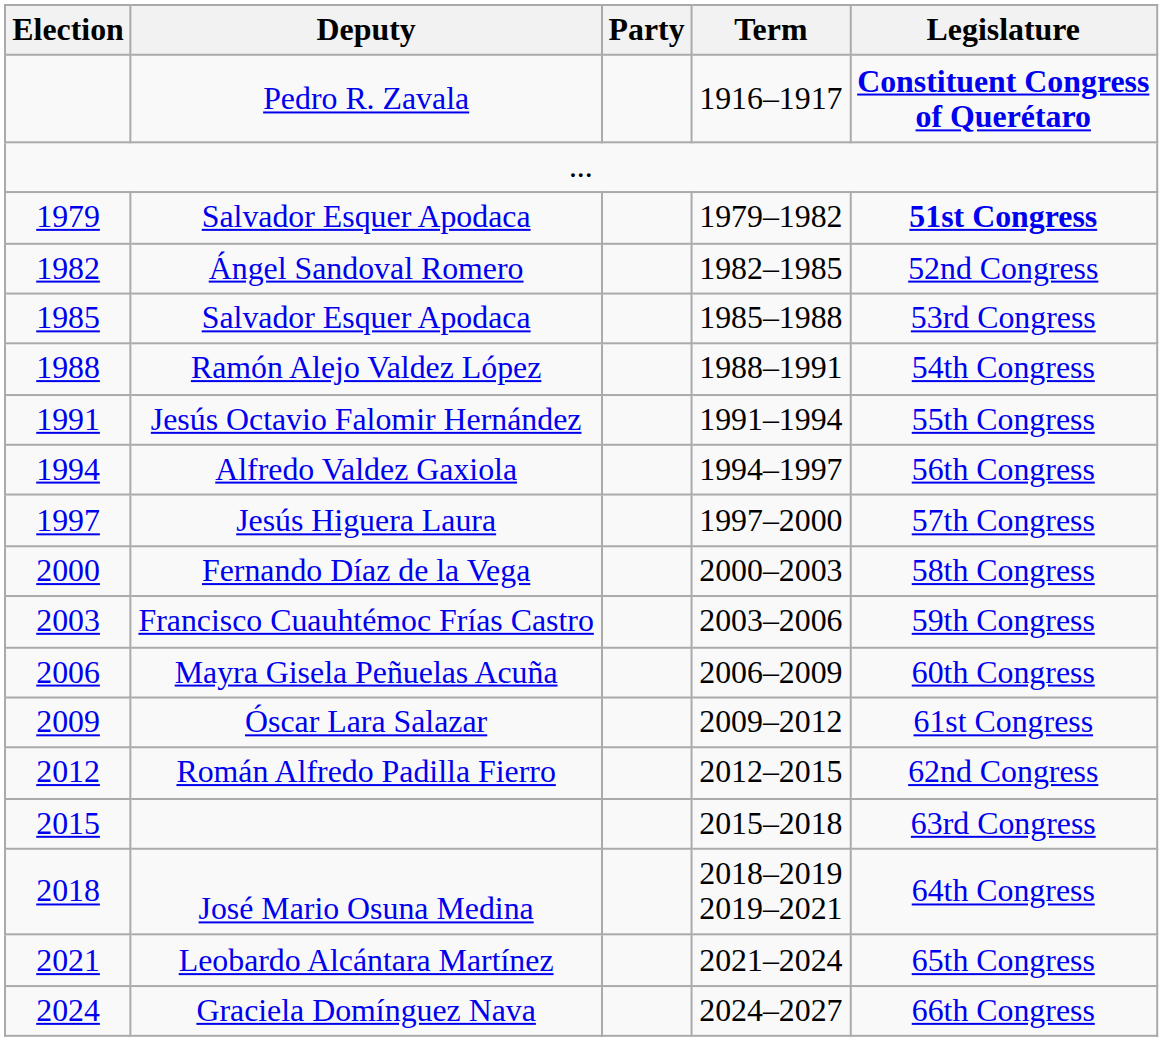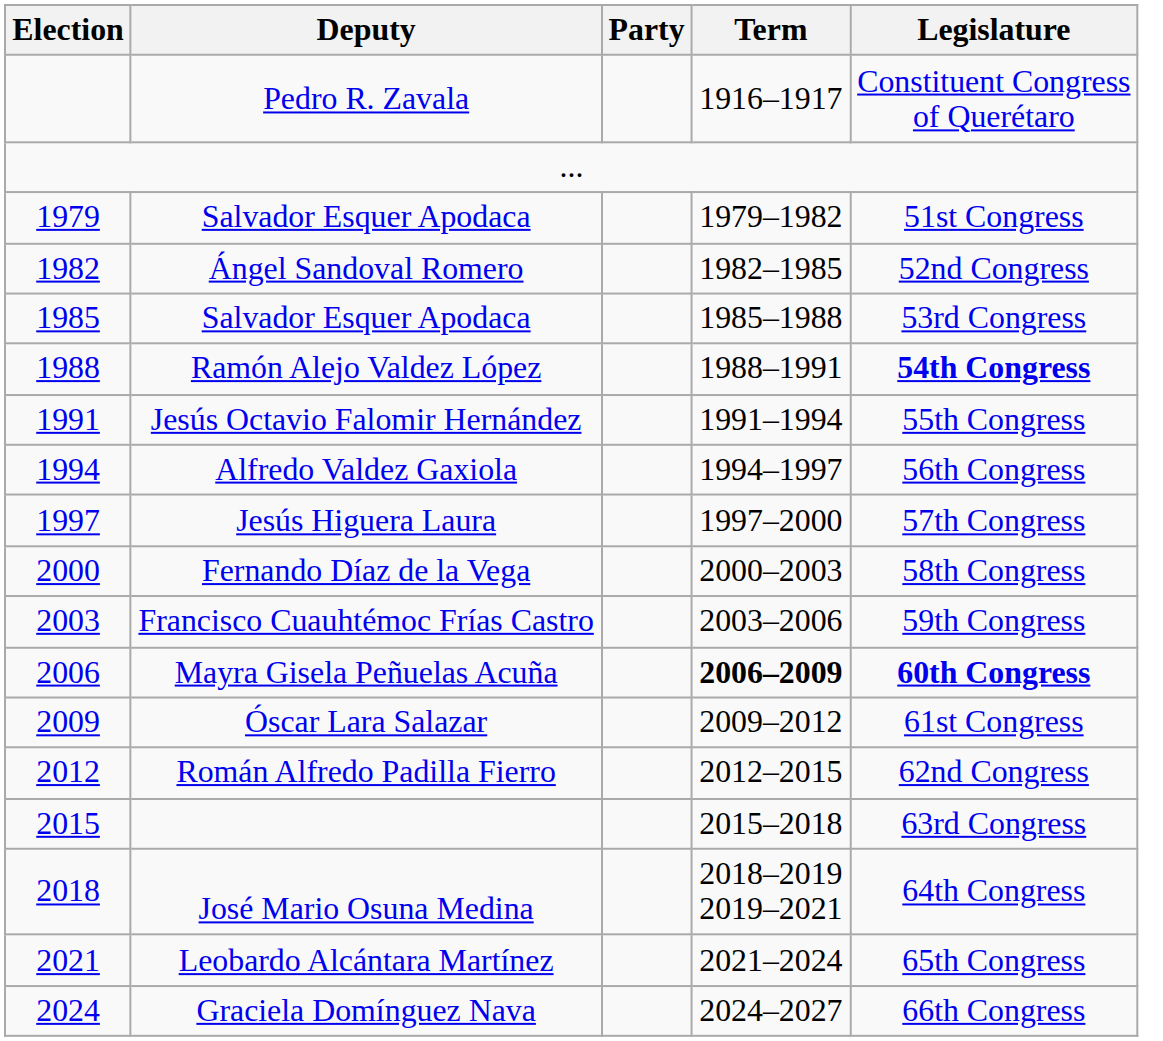(1003, 98) bold -> (994, 98) normal
(1003, 217) bold -> (994, 217) normal
(1003, 368) normal -> (994, 368) bold
(771, 671) normal -> (771, 671) bold
(1003, 671) normal -> (994, 671) bold
